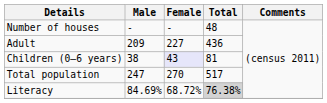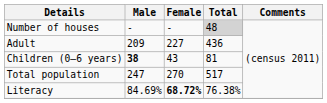(212, 28) no background -> (212, 28) lightgrey background
(133, 59) normal -> (133, 59) bold
(172, 59) lavender background -> (172, 59) no background
(184, 91) normal -> (184, 91) bold
(223, 91) lightgrey background -> (223, 91) no background
